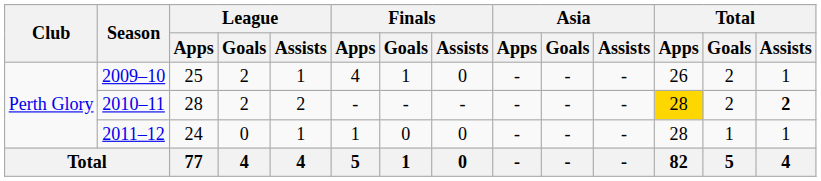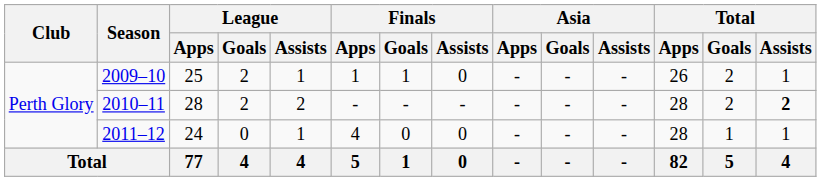(355, 76) 4 -> (355, 76) 1
(679, 104) gold background -> (679, 104) no background
(355, 133) 1 -> (355, 133) 4
